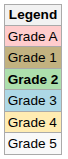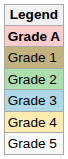(33, 36) normal -> (34, 36) bold
(33, 79) bold -> (32, 79) normal
